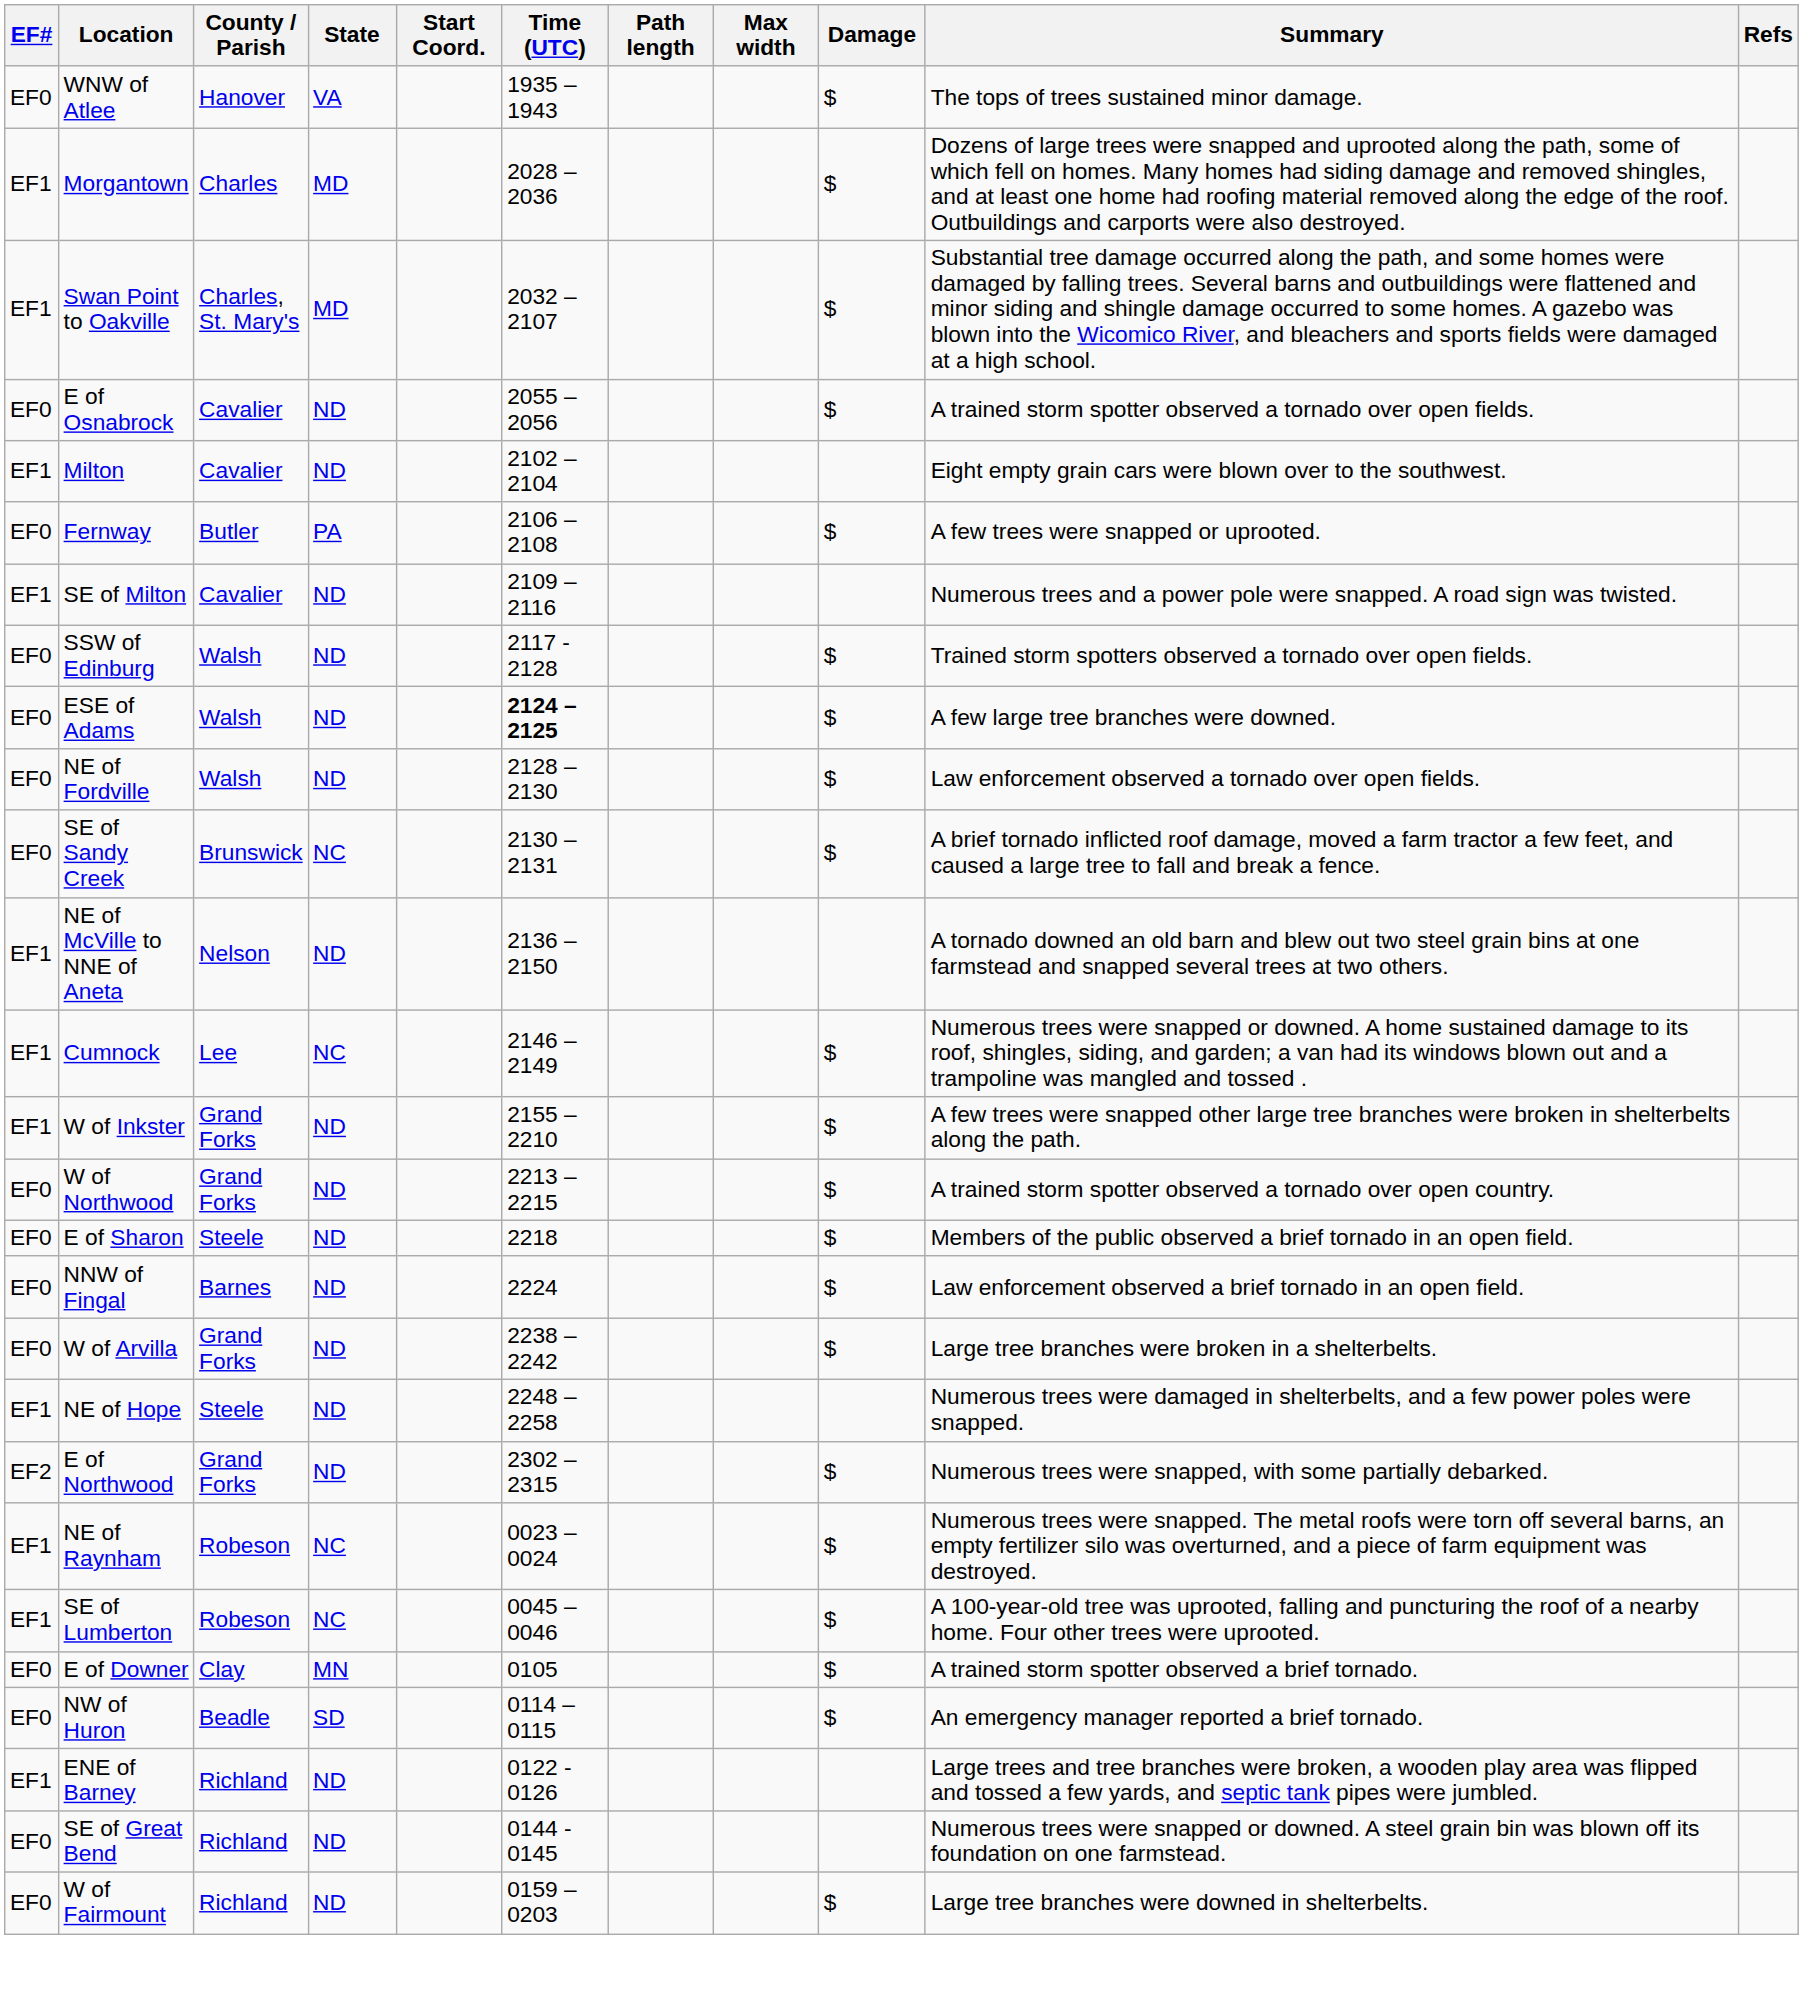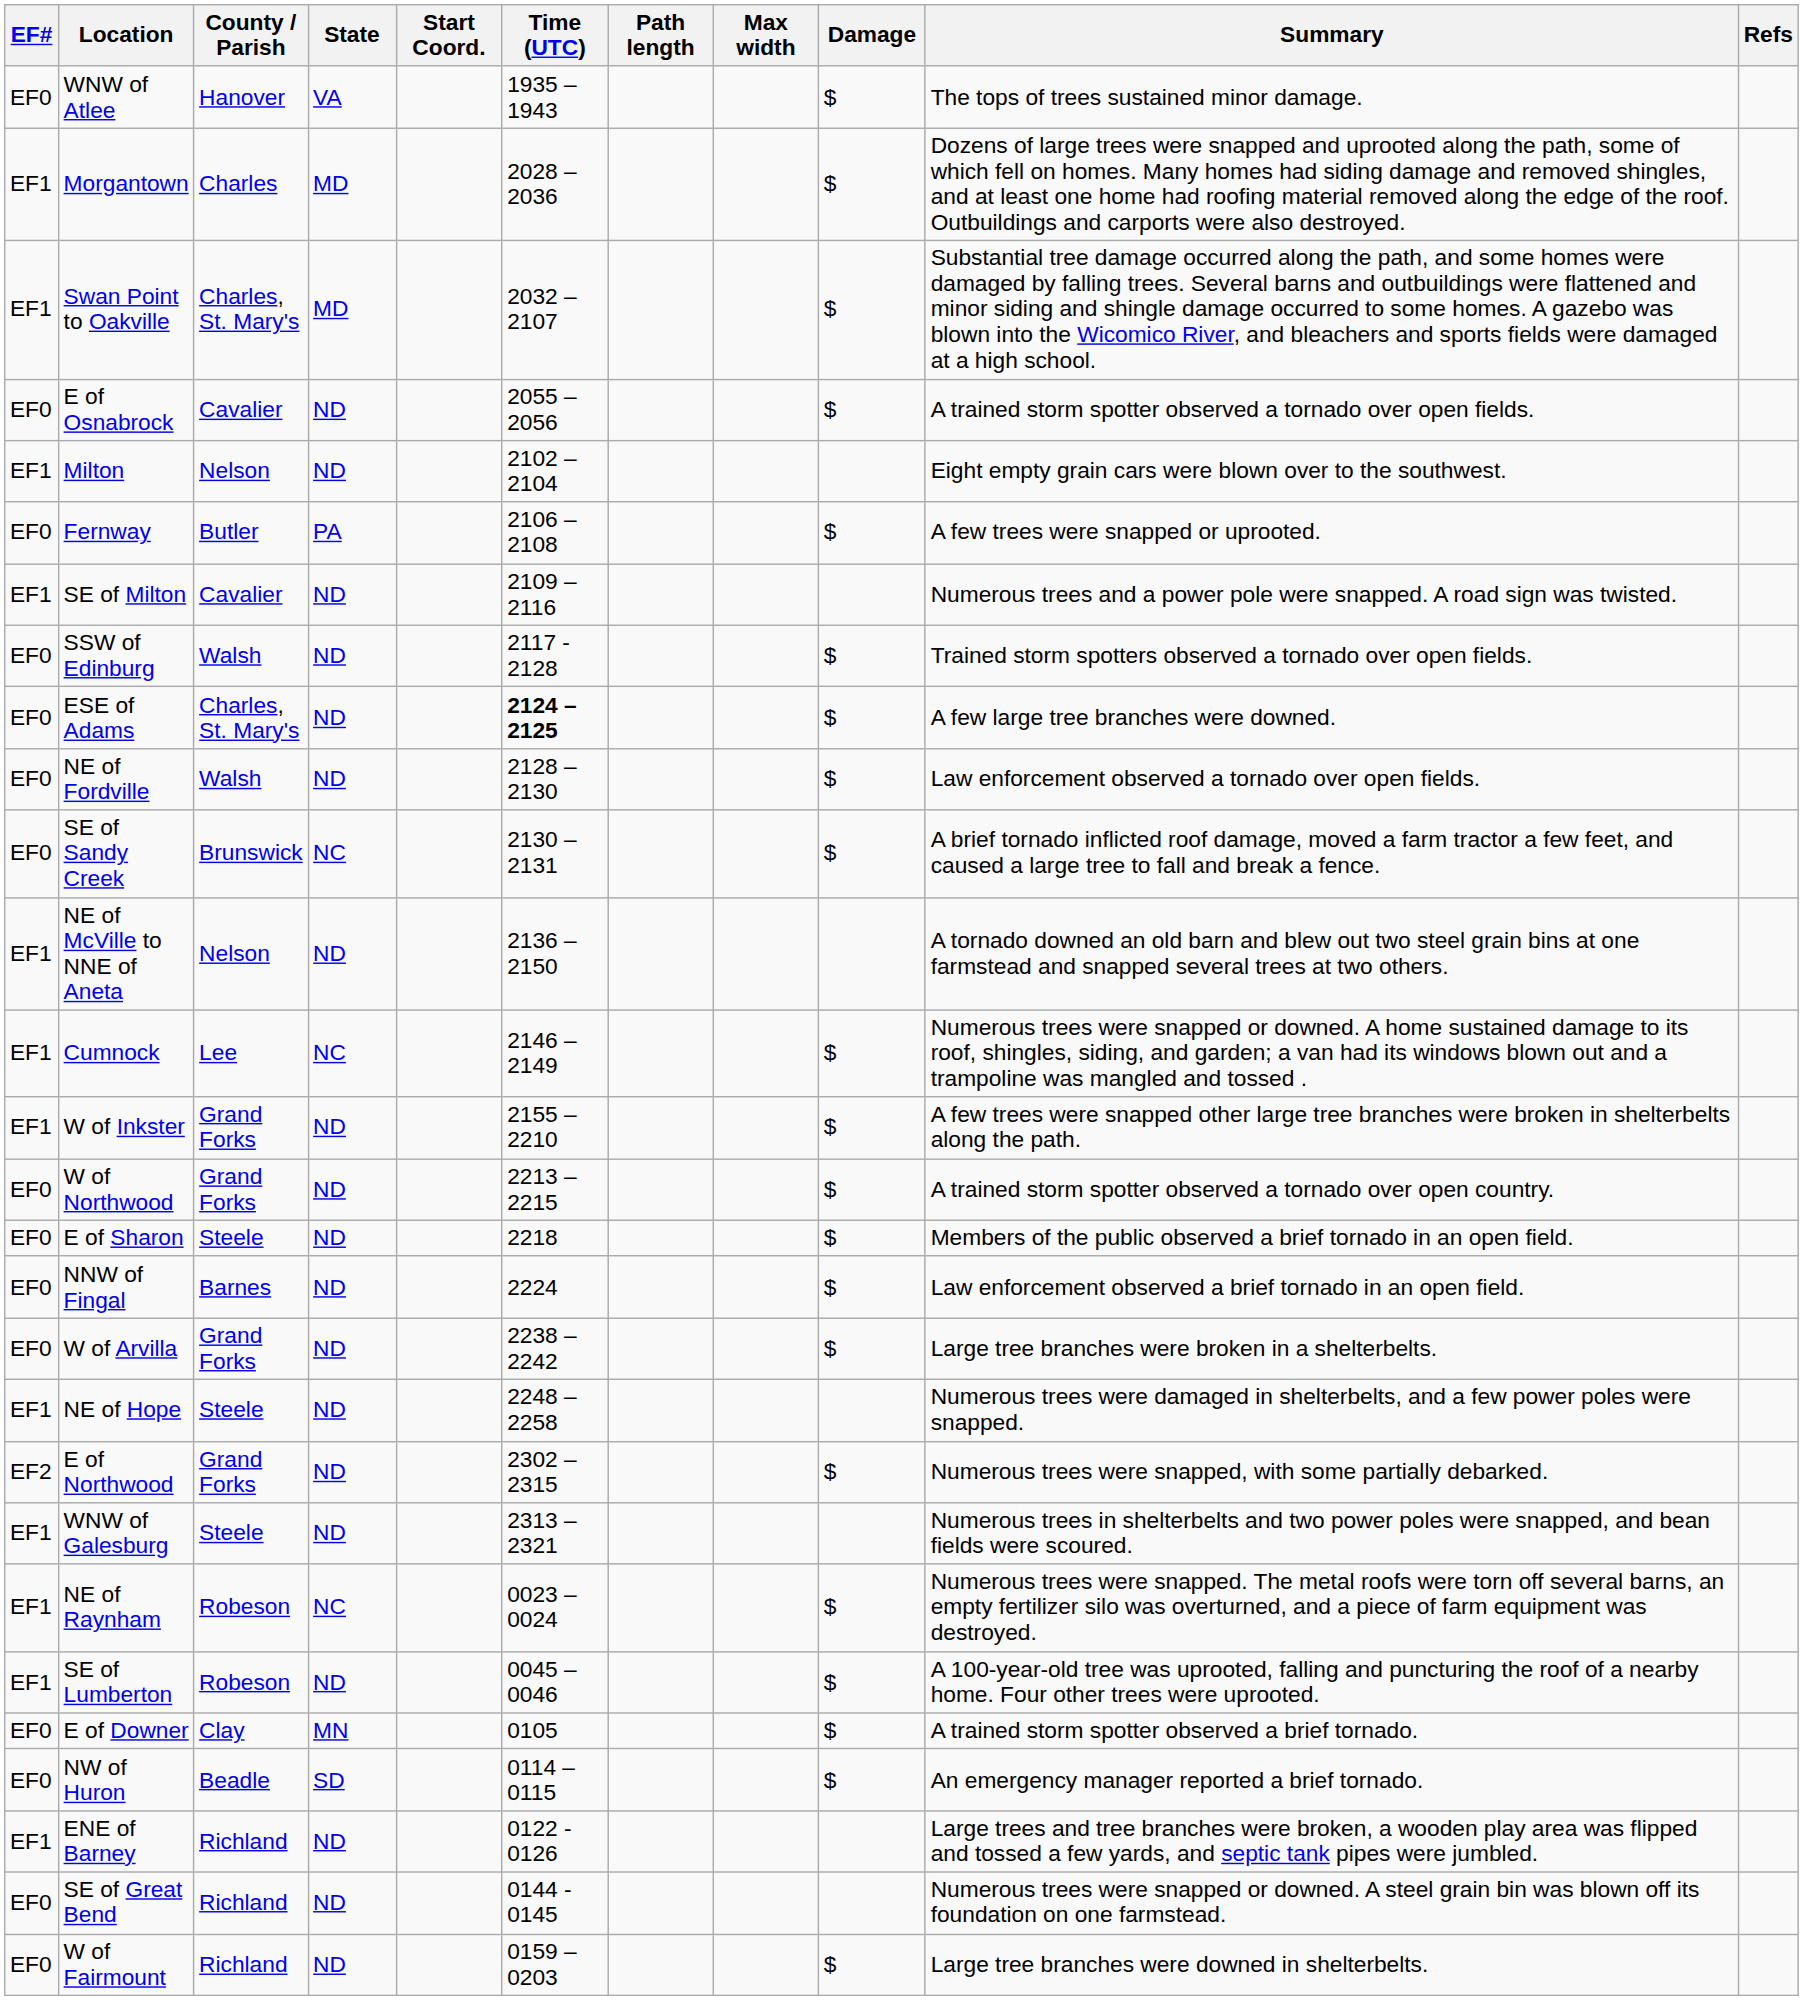(241, 471) Cavalier -> (234, 471) Nelson
(230, 717) Walsh -> (249, 717) Charles, St. Mary's
+ row: (116, 1533)
(330, 1620) NC -> (330, 1681) ND
